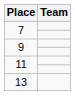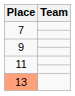(21, 82) no background -> (21, 82) lightsalmon background
